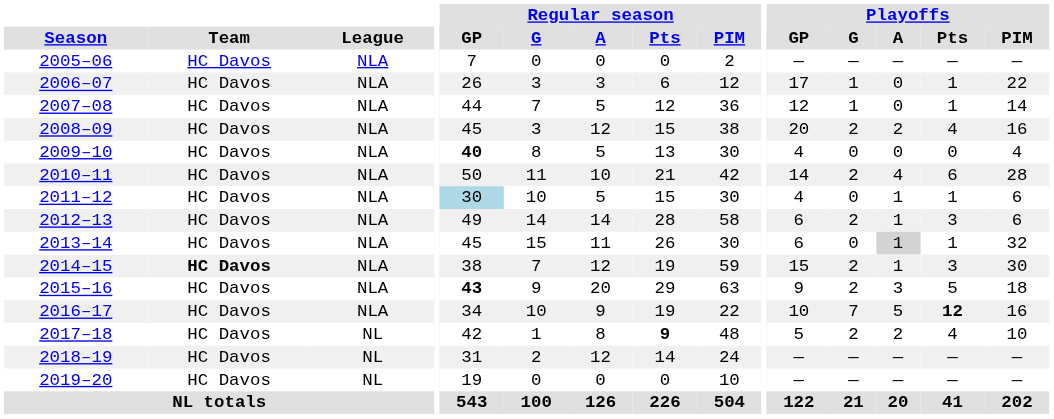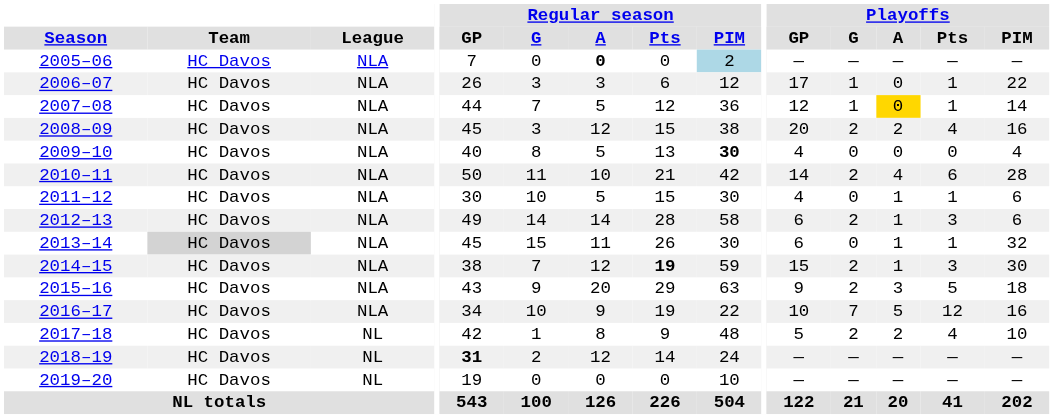(601, 61) normal -> (601, 61) bold
(729, 61) no background -> (729, 61) lightblue background
(898, 107) no background -> (898, 107) gold background
(472, 152) bold -> (472, 152) normal
(729, 152) normal -> (729, 152) bold
(472, 198) lightblue background -> (472, 198) no background
(229, 243) no background -> (229, 243) lightgrey background
(898, 243) lightgrey background -> (898, 243) no background
(229, 266) bold -> (229, 266) normal
(665, 266) normal -> (665, 266) bold
(472, 289) bold -> (472, 289) normal
(953, 312) bold -> (953, 312) normal
(665, 334) bold -> (665, 334) normal
(472, 357) normal -> (472, 357) bold
